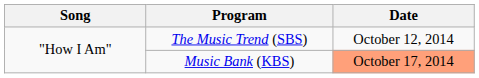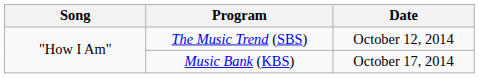(404, 61) lightsalmon background -> (404, 61) no background
